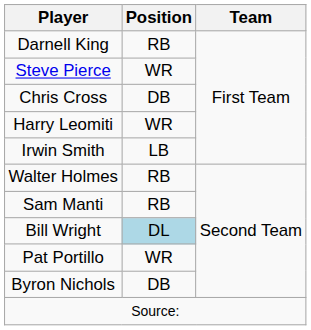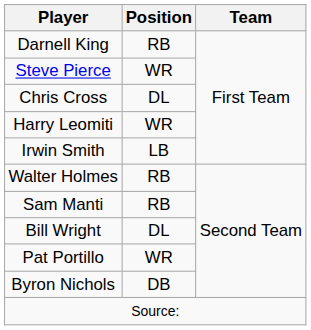(159, 97) DB -> (159, 97) DL
(159, 230) lightblue background -> (159, 230) no background
